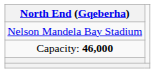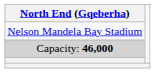(75, 48) no background -> (75, 48) lightgrey background
